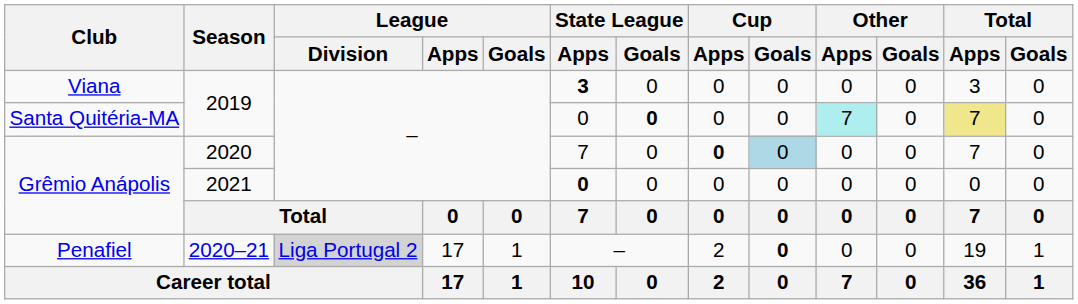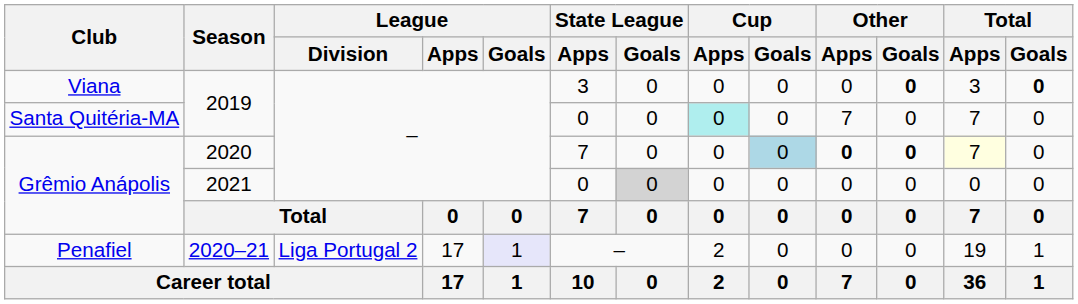(583, 86) bold -> (583, 86) normal
(911, 86) normal -> (911, 86) bold
(1039, 86) normal -> (1039, 86) bold
(652, 119) bold -> (652, 119) normal
(719, 119) no background -> (719, 119) paleturquoise background
(847, 119) paleturquoise background -> (847, 119) no background
(975, 119) khaki background -> (975, 119) no background
(719, 151) bold -> (719, 151) normal
(847, 151) normal -> (847, 151) bold
(911, 151) normal -> (911, 151) bold
(975, 151) no background -> (975, 151) lightyellow background
(583, 184) bold -> (583, 184) normal
(652, 184) no background -> (652, 184) lightgrey background
(348, 250) lightgrey background -> (348, 250) no background
(517, 250) no background -> (517, 250) lavender background
(783, 250) bold -> (783, 250) normal
